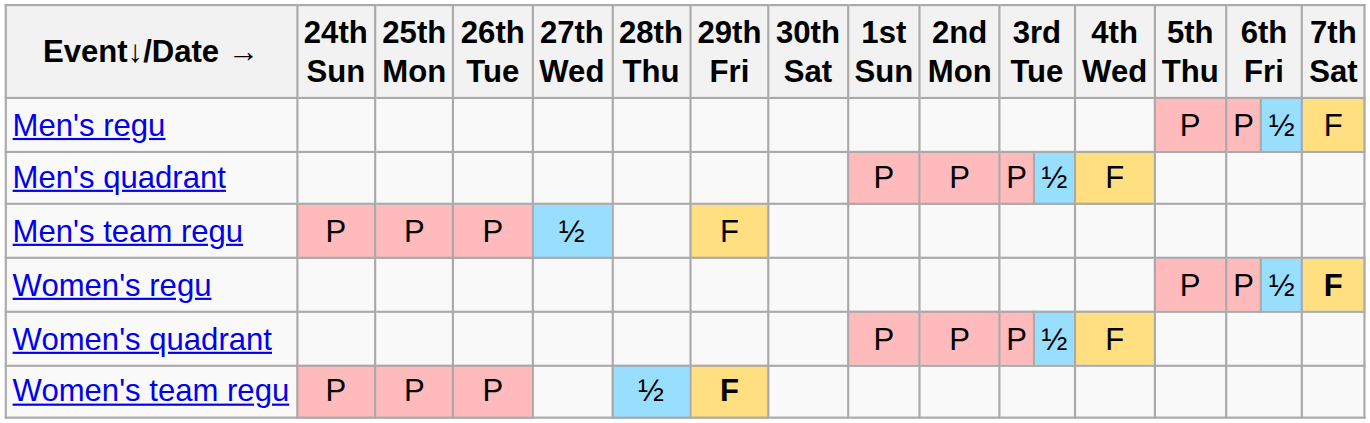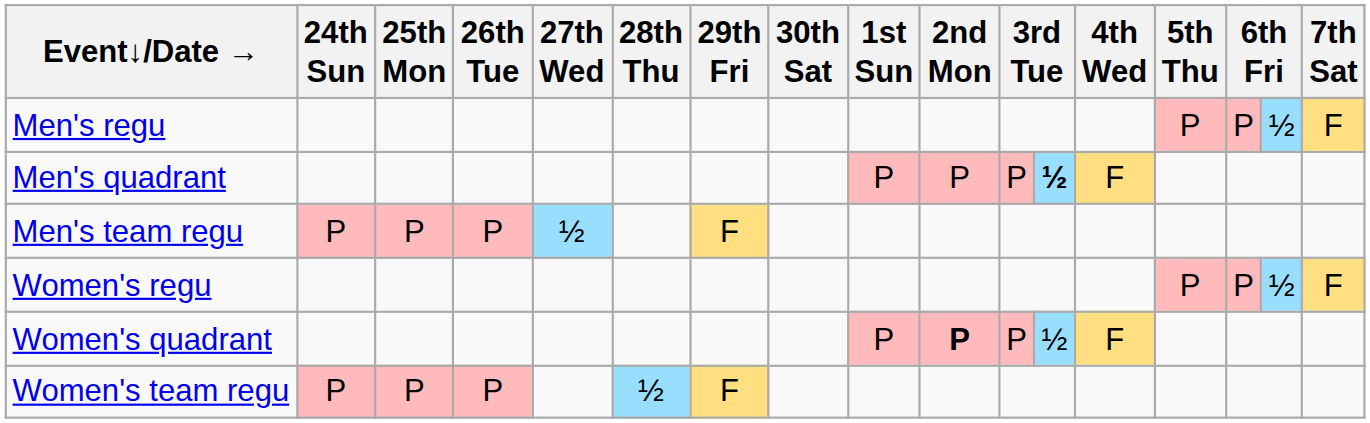(1055, 178) normal -> (1055, 178) bold
(1333, 285) bold -> (1333, 285) normal
(960, 338) normal -> (960, 338) bold
(729, 391) bold -> (729, 391) normal
